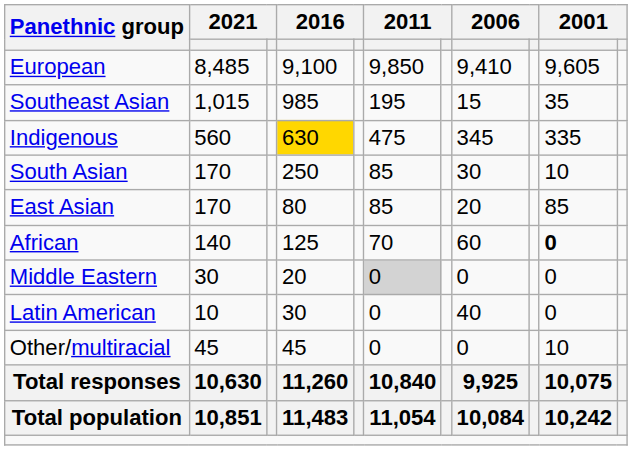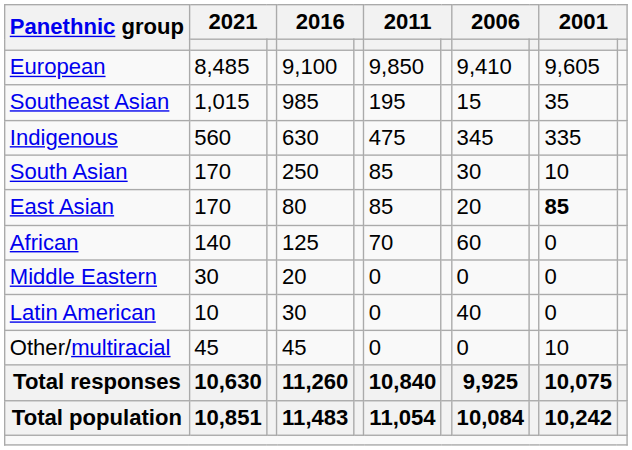(300, 137) gold background -> (300, 137) no background
(557, 207) normal -> (557, 207) bold
(551, 242) bold -> (551, 242) normal
(375, 277) lightgrey background -> (375, 277) no background
